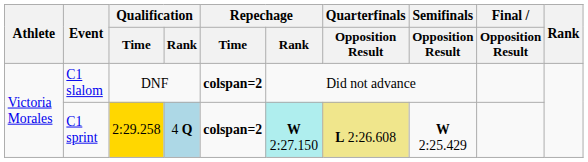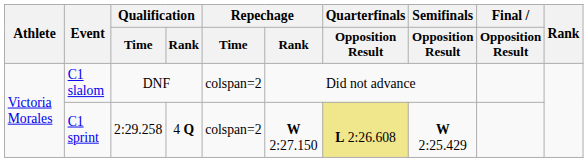(233, 83) bold -> (233, 83) normal
(136, 130) gold background -> (138, 130) no background
(182, 130) lightblue background -> (184, 130) no background
(233, 130) bold -> (233, 130) normal
(294, 138) paleturquoise background -> (294, 138) no background
